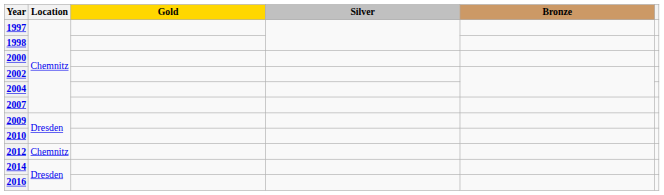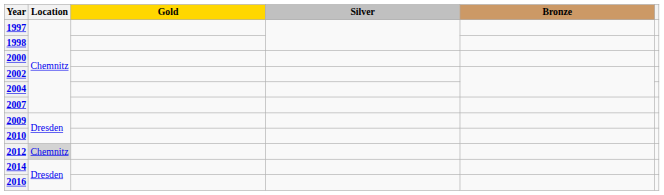(50, 151) no background -> (50, 151) lightgrey background
